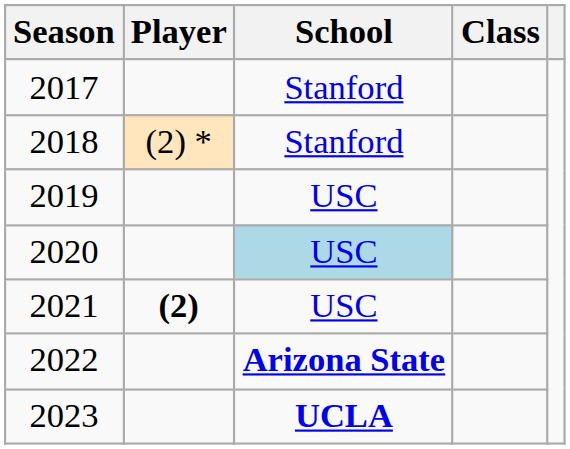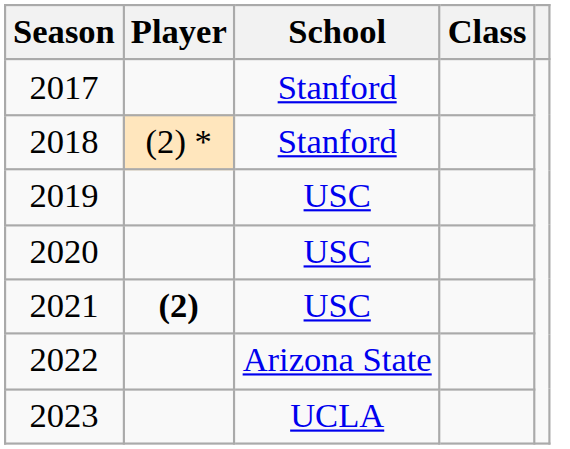(344, 251) lightblue background -> (337, 251) no background
(344, 360) bold -> (337, 360) normal
(344, 415) bold -> (337, 415) normal
